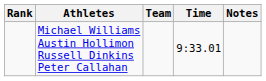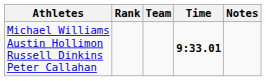columns swapped: (20, 13) <-> (89, 13)
(199, 49) normal -> (199, 49) bold
